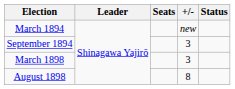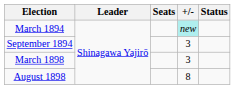(188, 28) no background -> (188, 28) paleturquoise background
